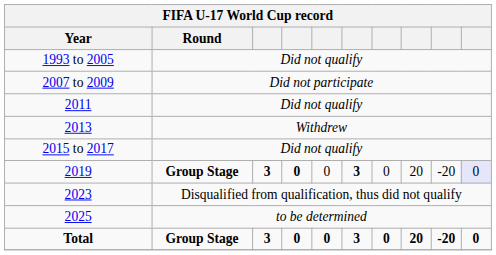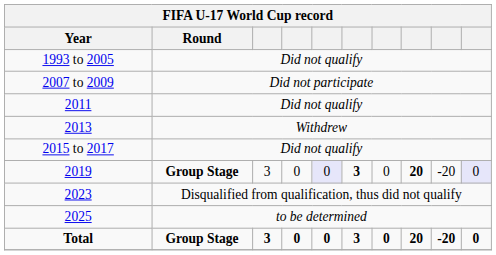(267, 172) bold -> (267, 172) normal
(297, 172) bold -> (297, 172) normal
(327, 172) no background -> (327, 172) lavender background
(416, 172) normal -> (416, 172) bold
